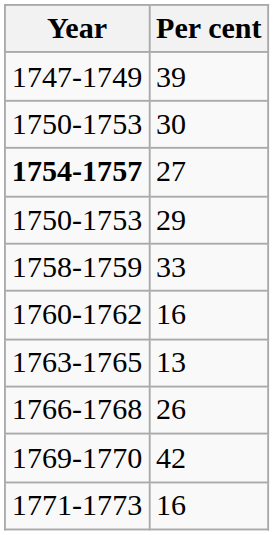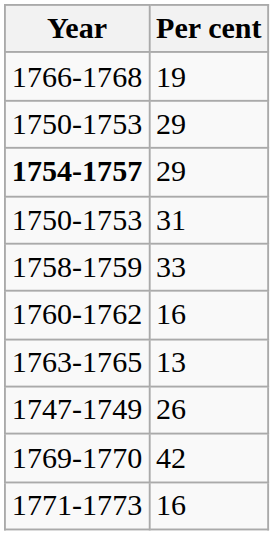(77, 76) 1747-1749 -> (77, 76) 1766-1768
(171, 76) 39 -> (171, 76) 19
(171, 123) 30 -> (171, 123) 29
(171, 171) 27 -> (171, 171) 29
(171, 219) 29 -> (171, 219) 31
(77, 409) 1766-1768 -> (77, 409) 1747-1749
